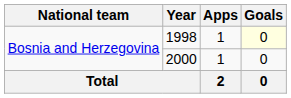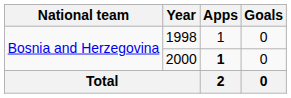(264, 37) lightyellow background -> (264, 37) no background
(221, 59) normal -> (221, 59) bold
